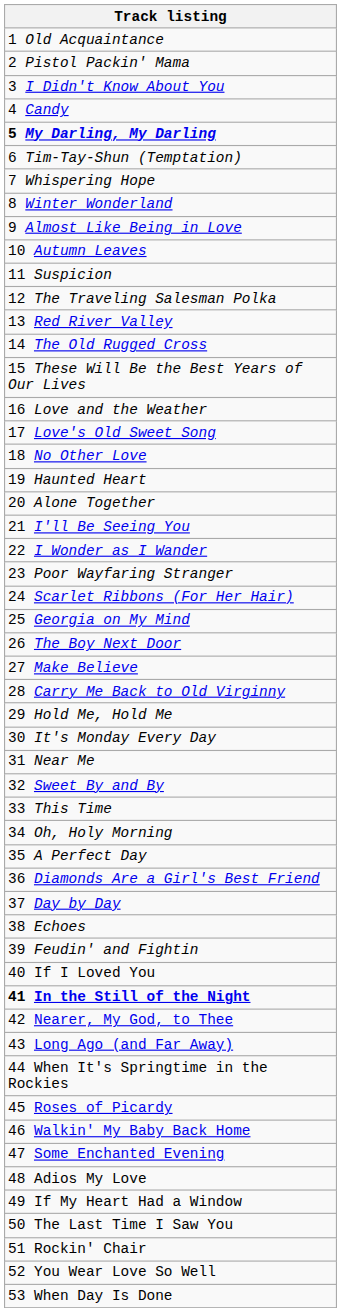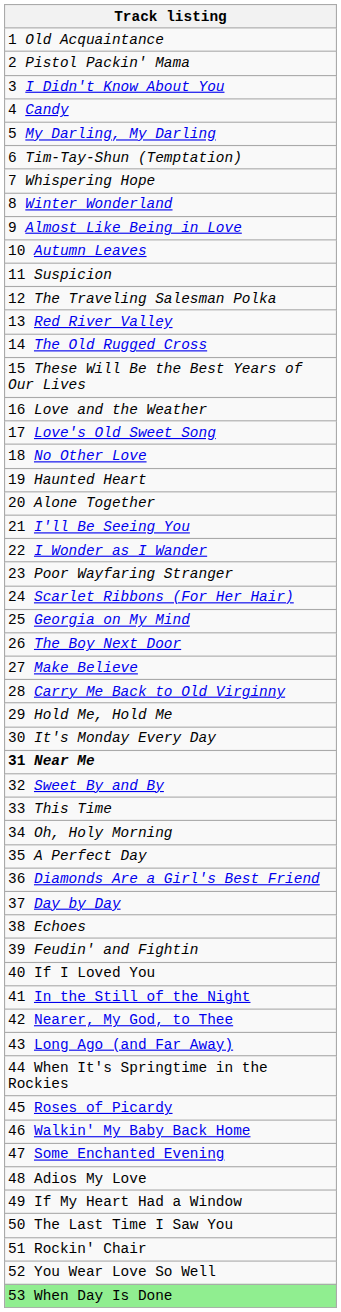(112, 134) bold -> (112, 134) normal
(51, 762) normal -> (51, 762) bold
(129, 997) bold -> (129, 997) normal
(90, 1296) no background -> (90, 1296) lightgreen background
